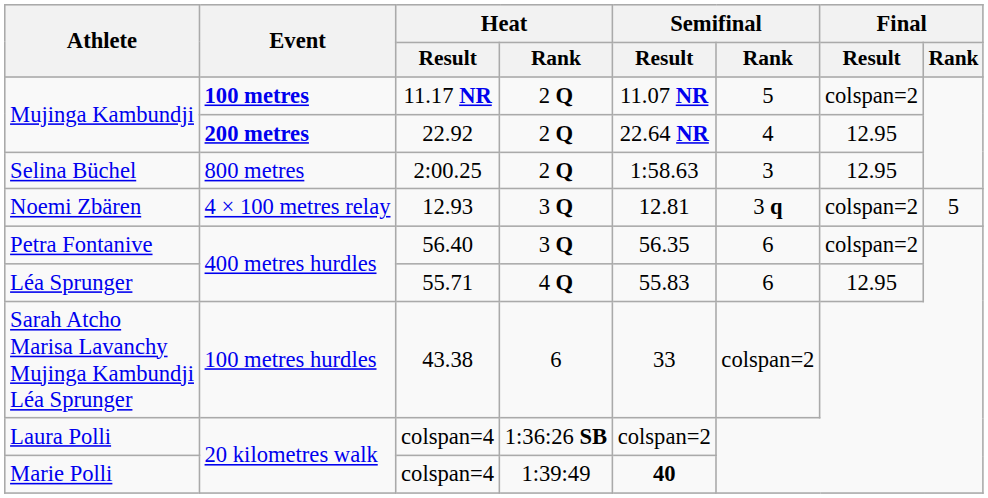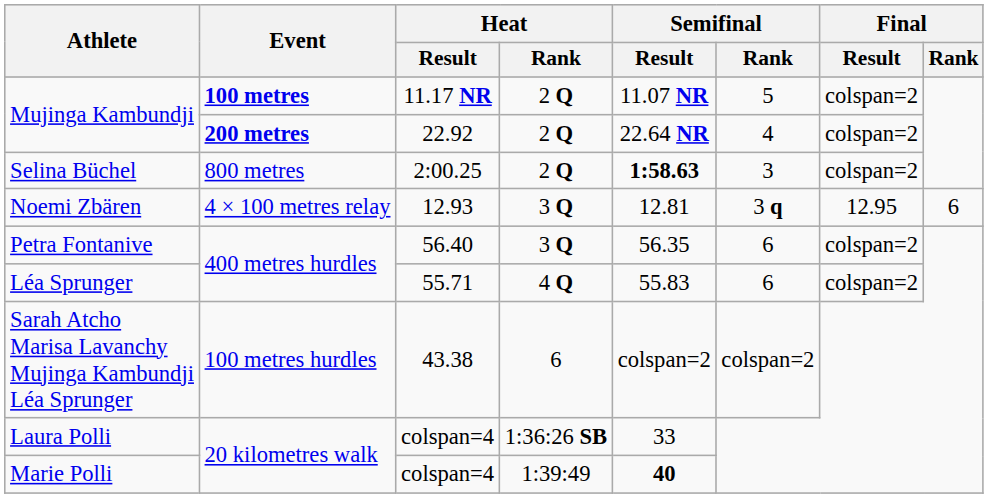(872, 133) 12.95 -> (872, 133) colspan=2
(664, 170) normal -> (664, 170) bold
(872, 170) 12.95 -> (872, 170) colspan=2
(872, 207) colspan=2 -> (872, 207) 12.95
(954, 207) 5 -> (954, 207) 6
(872, 282) 12.95 -> (872, 282) colspan=2
(664, 359) 33 -> (664, 359) colspan=2
(664, 437) colspan=2 -> (664, 437) 33
